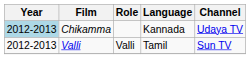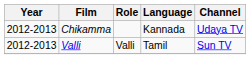(32, 29) lightblue background -> (32, 29) no background
